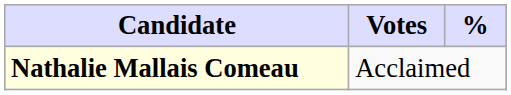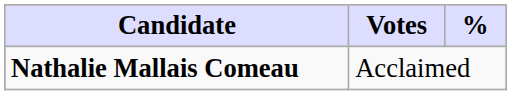(155, 67) lightyellow background -> (155, 67) no background
